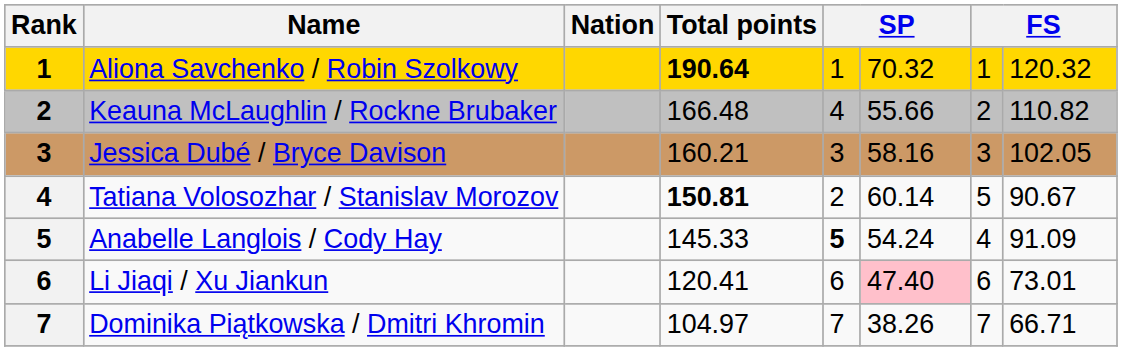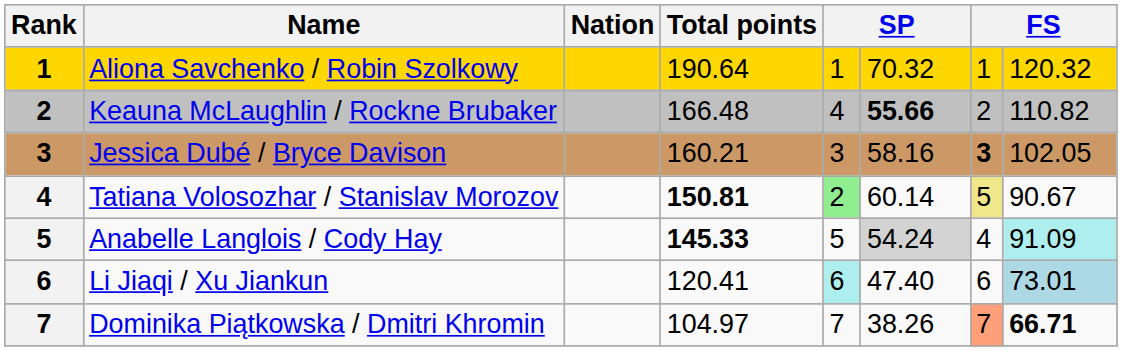(708, 68) bold -> (708, 68) normal
(901, 111) normal -> (901, 111) bold
(984, 153) normal -> (984, 153) bold
(837, 196) no background -> (837, 196) lightgreen background
(984, 196) no background -> (984, 196) khaki background
(708, 238) normal -> (708, 238) bold
(837, 238) bold -> (837, 238) normal
(901, 238) no background -> (901, 238) lightgrey background
(1043, 238) no background -> (1043, 238) paleturquoise background
(837, 281) no background -> (837, 281) paleturquoise background
(901, 281) pink background -> (901, 281) no background
(1043, 281) no background -> (1043, 281) lightblue background
(984, 324) no background -> (984, 324) lightsalmon background
(1043, 324) normal -> (1043, 324) bold
